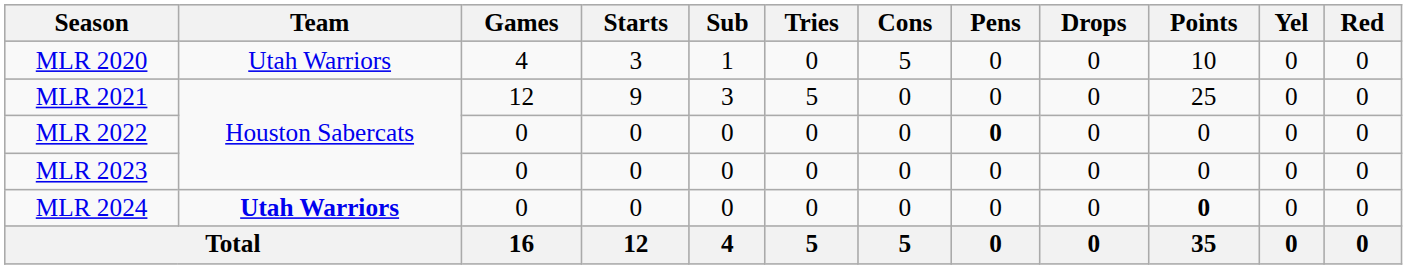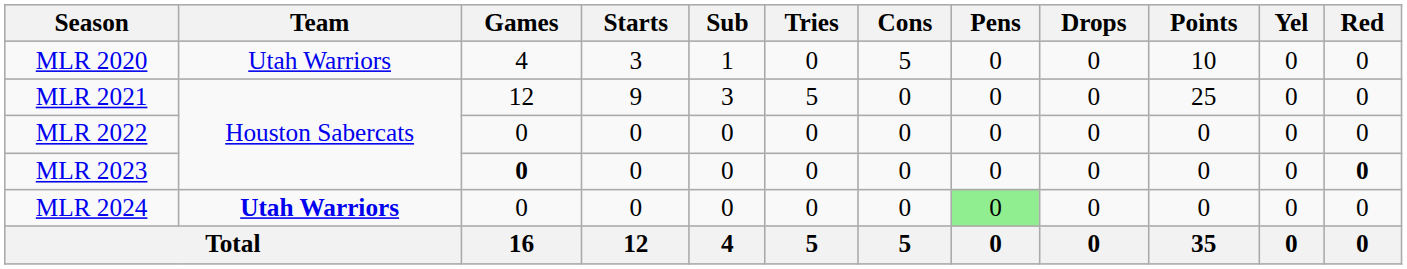(996, 133) bold -> (996, 133) normal
(521, 170) normal -> (521, 170) bold
(1362, 170) normal -> (1362, 170) bold
(996, 207) no background -> (996, 207) lightgreen background
(1204, 207) bold -> (1204, 207) normal
